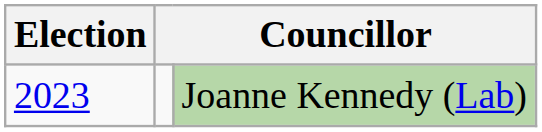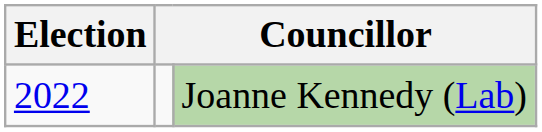(52, 94) 2023 -> (52, 94) 2022
